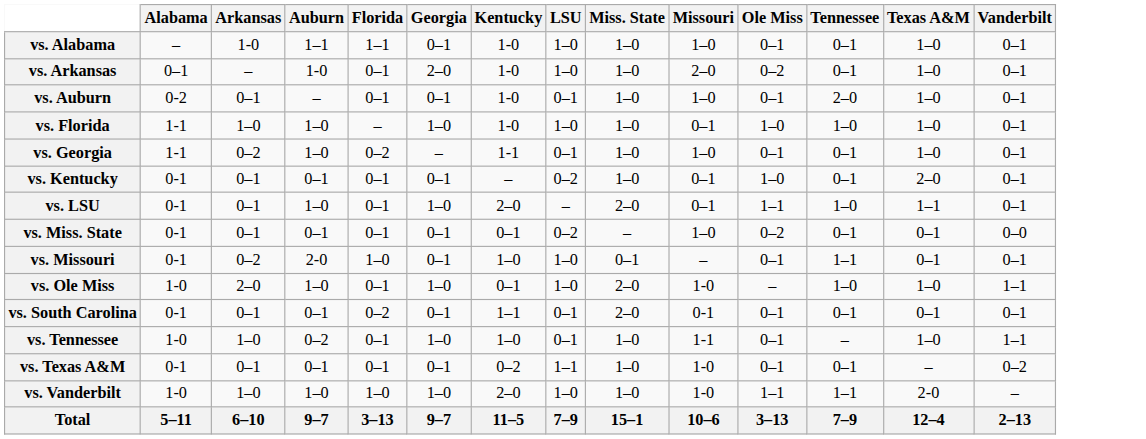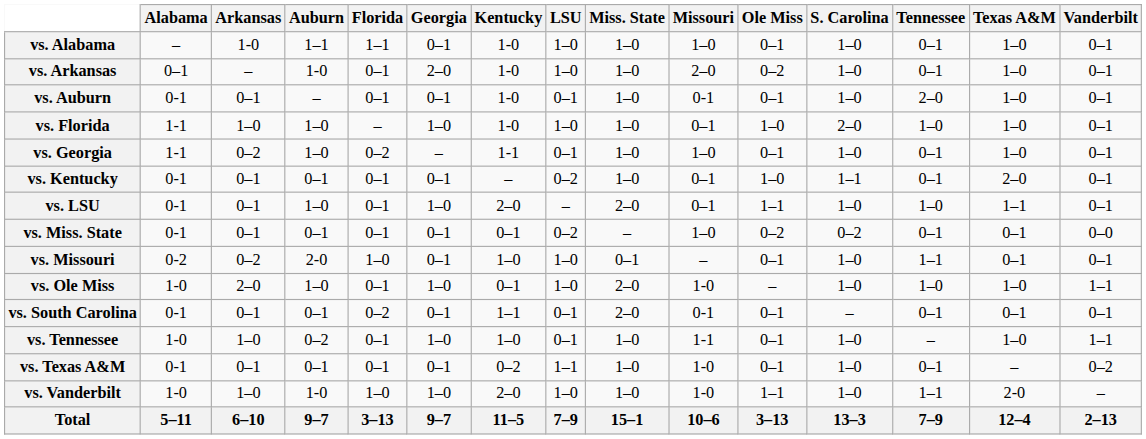+ column: (850, 18)
(176, 98) 0-2 -> (176, 98) 0-1
(703, 98) 1–0 -> (703, 98) 0-1
(176, 259) 0-1 -> (176, 259) 0-2
(317, 394) 1–0 -> (317, 394) 1-0
